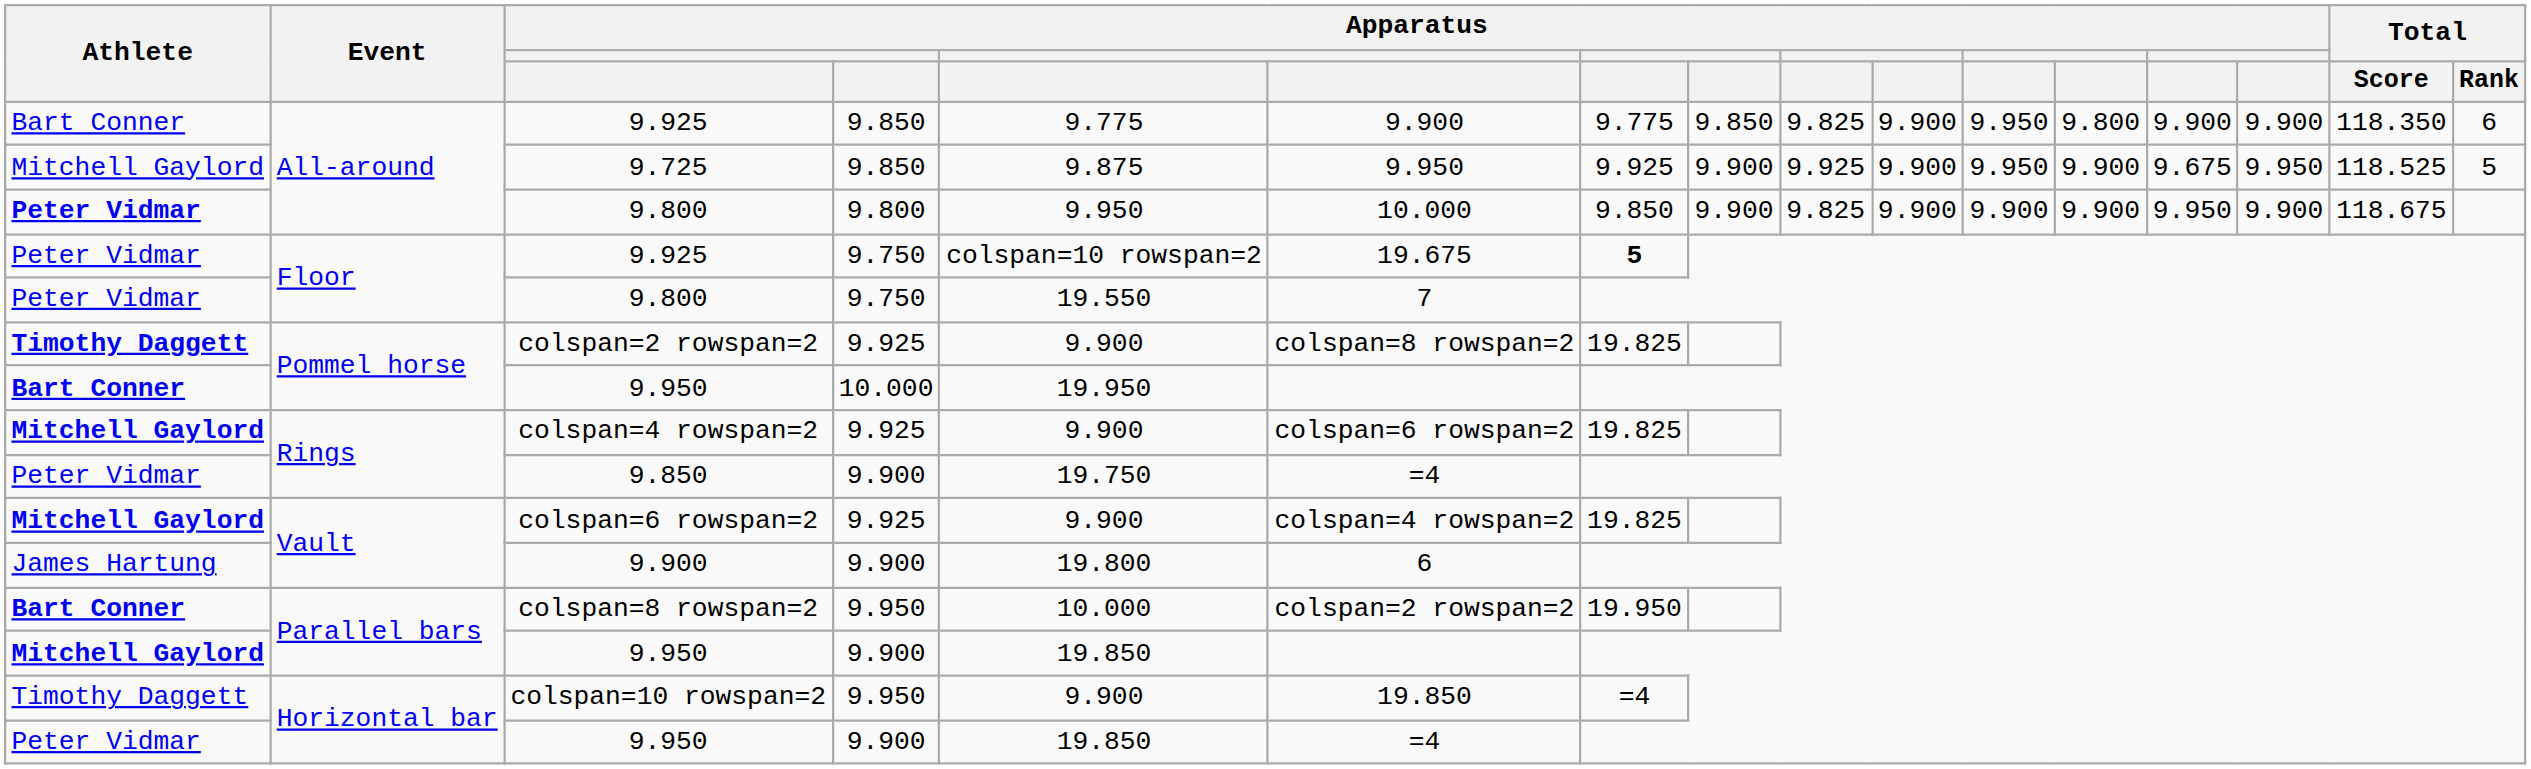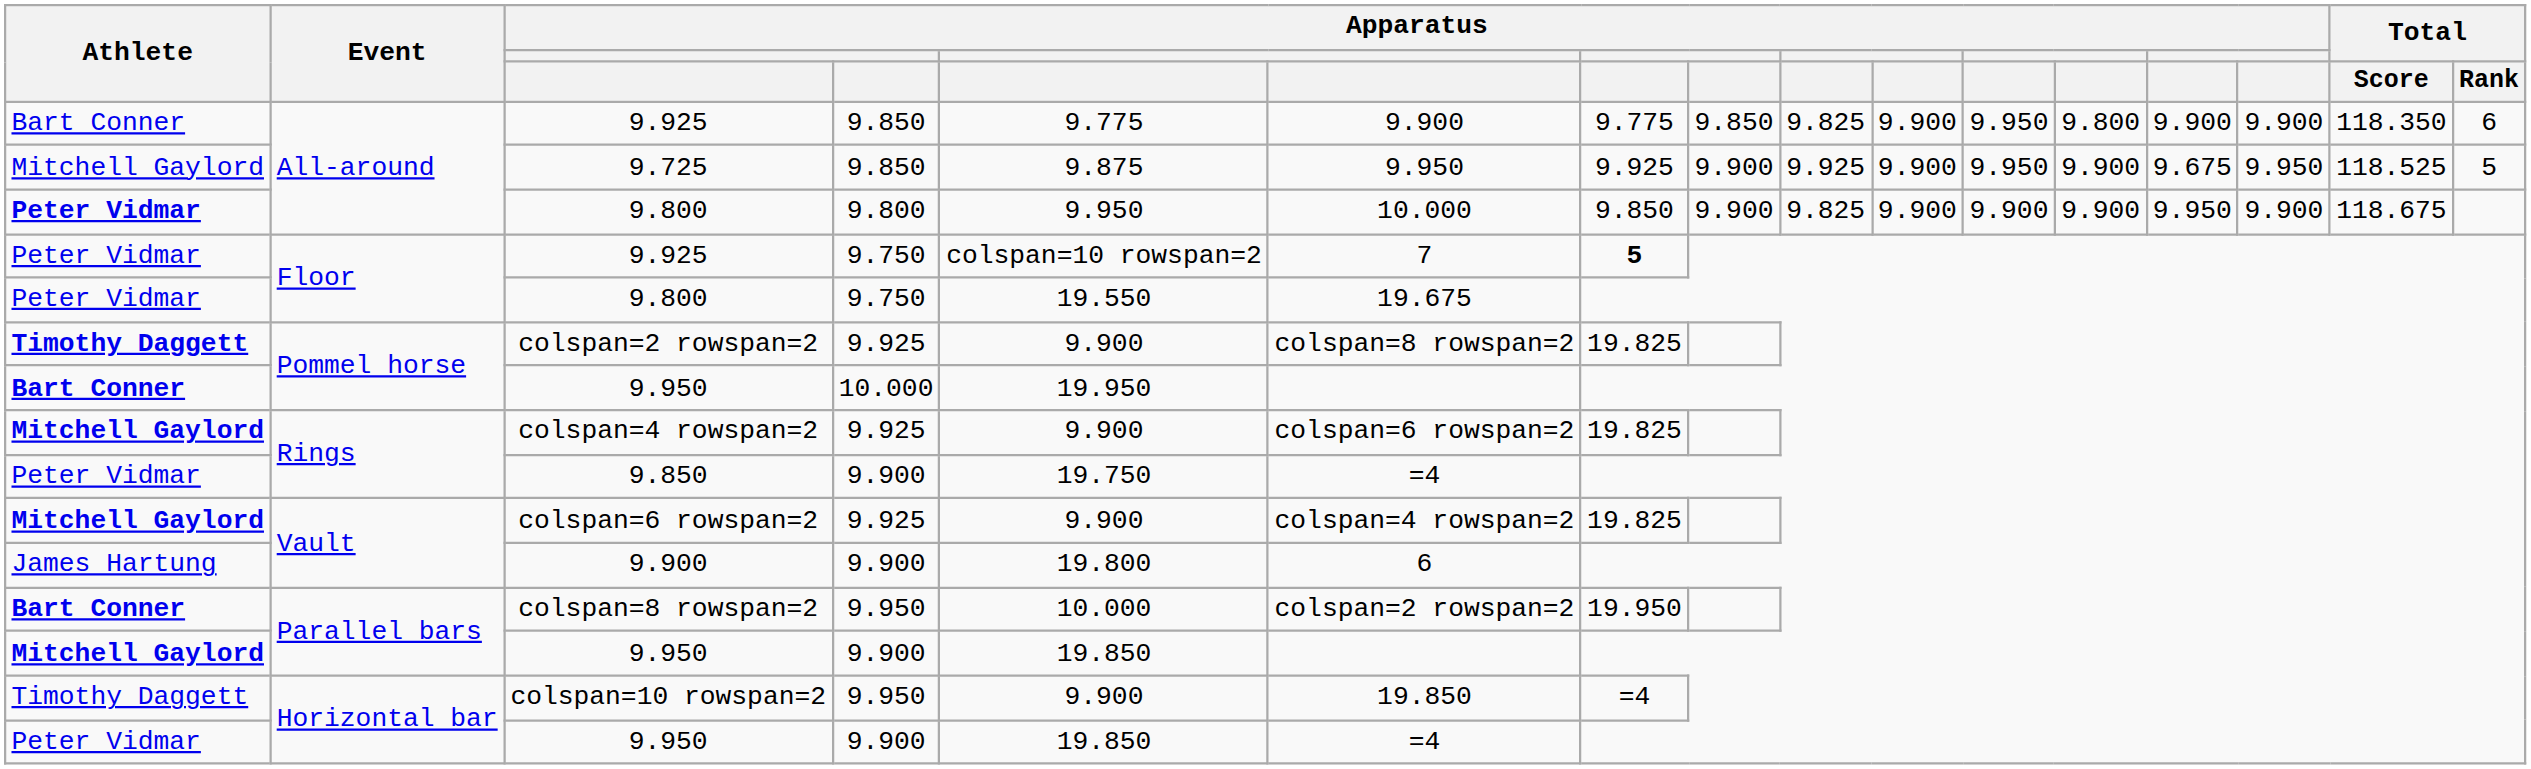(1424, 255) 19.675 -> (1424, 255) 7
(1424, 300) 7 -> (1424, 300) 19.675
